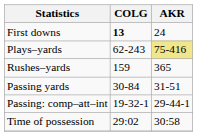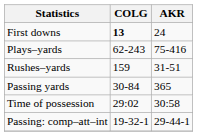(170, 49) khaki background -> (170, 49) no background
(163, 67) 365 -> (167, 67) 31-51
(167, 85) 31-51 -> (163, 85) 365
rows swapped: (57, 103) <-> (51, 121)
